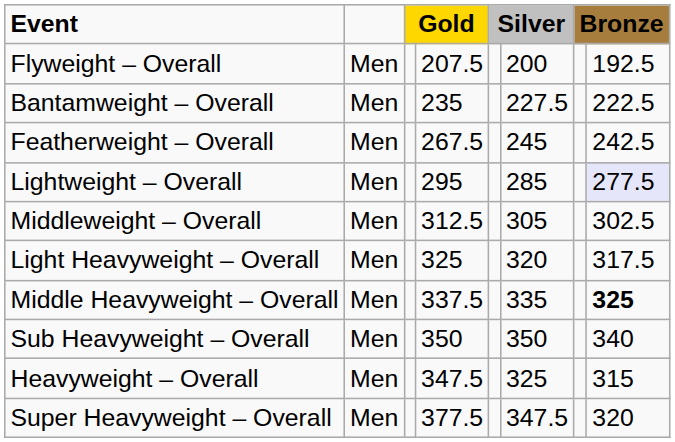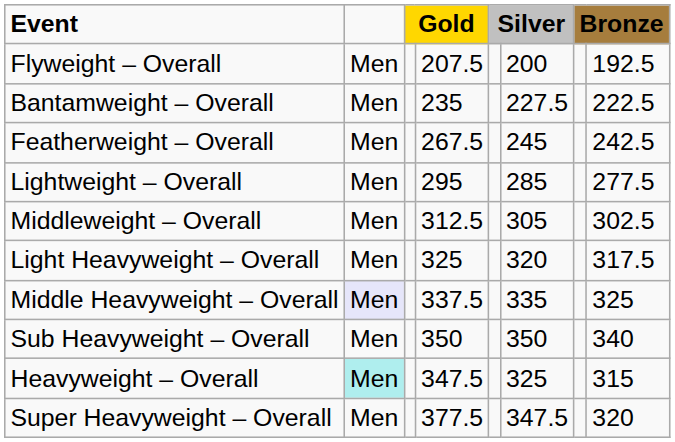(623, 181) lavender background -> (623, 181) no background
(374, 299) no background -> (374, 299) lavender background
(613, 299) bold -> (613, 299) normal
(374, 378) no background -> (374, 378) paleturquoise background
